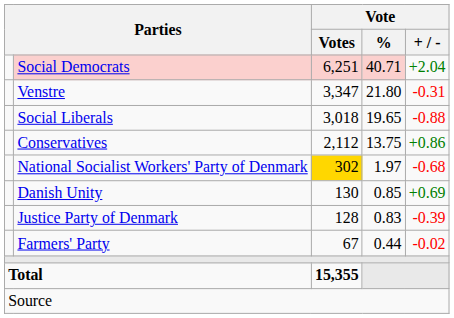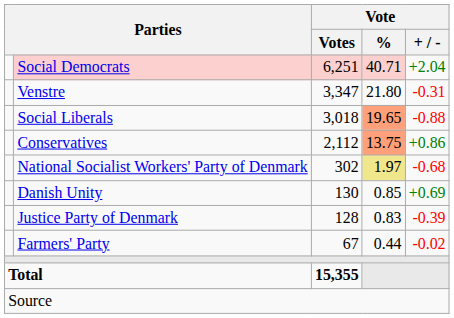(384, 117) no background -> (384, 117) lightsalmon background
(384, 142) no background -> (384, 142) lightsalmon background
(347, 167) gold background -> (347, 167) no background
(388, 167) no background -> (388, 167) khaki background
